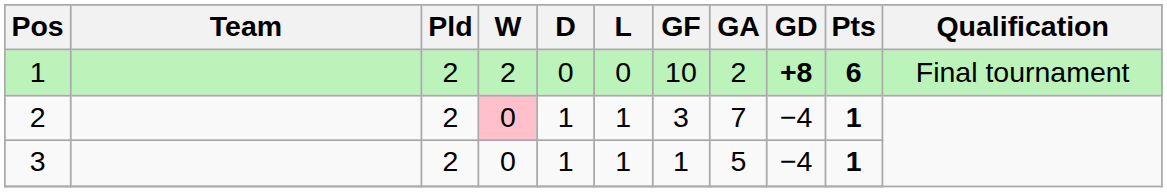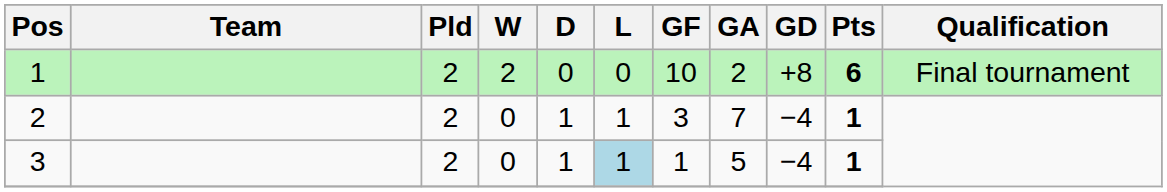(796, 72) bold -> (796, 72) normal
(508, 117) pink background -> (508, 117) no background
(623, 162) no background -> (623, 162) lightblue background
